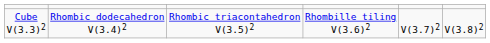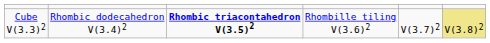(235, 23) normal -> (235, 23) bold
(464, 29) no background -> (464, 29) khaki background
